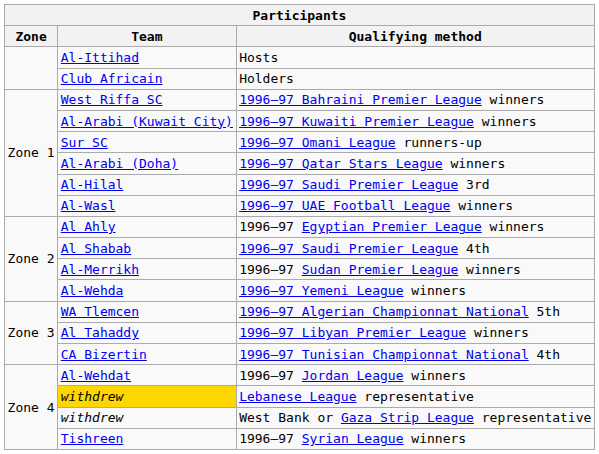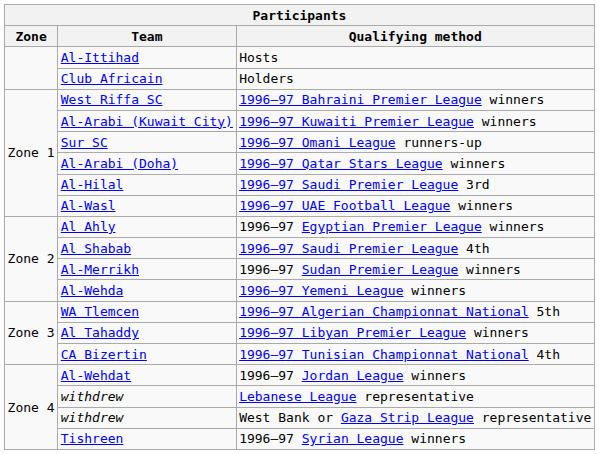(92, 396) gold background -> (92, 396) no background
